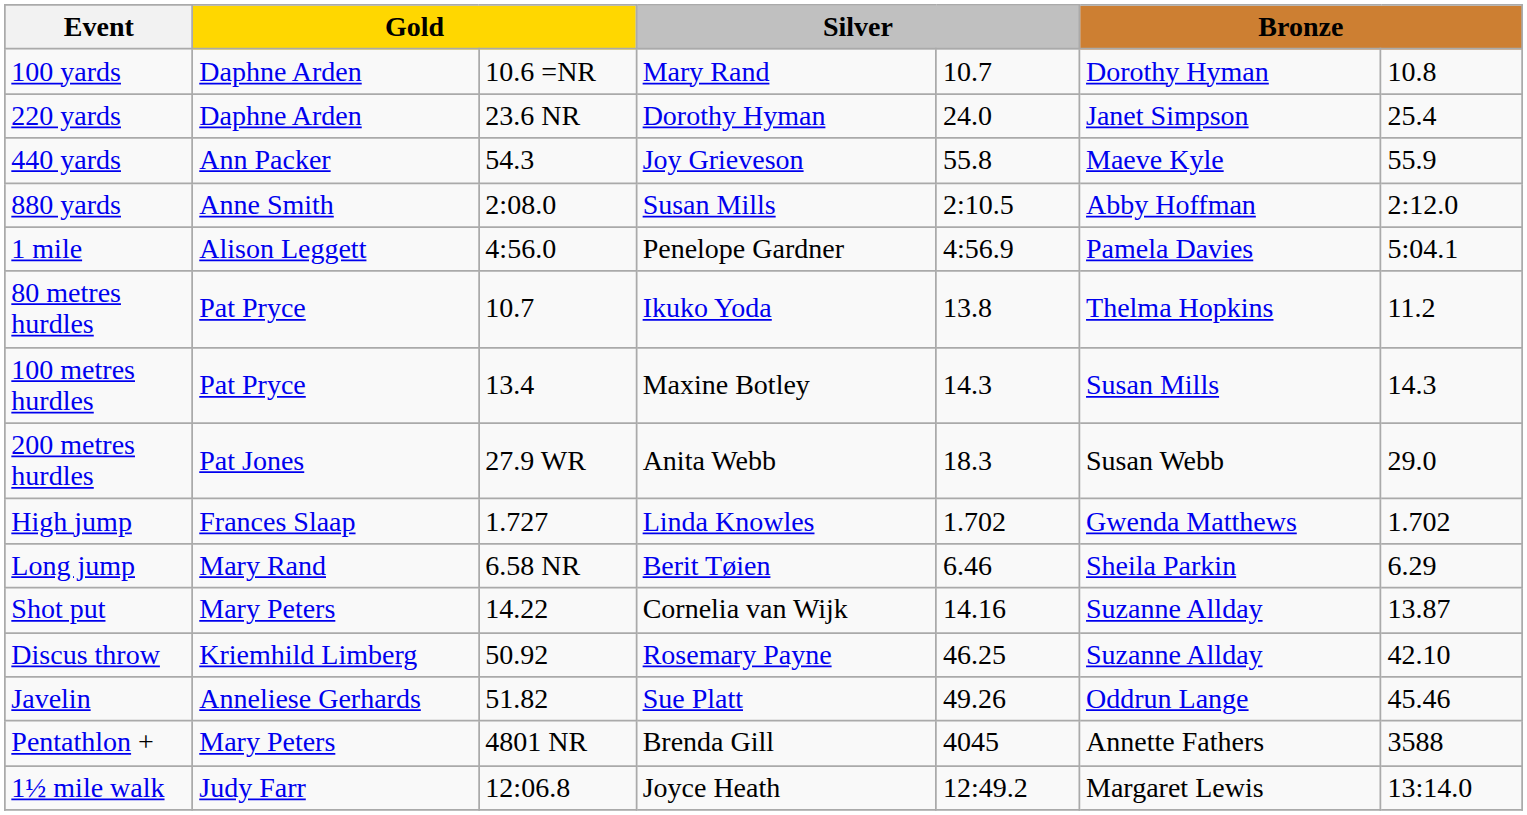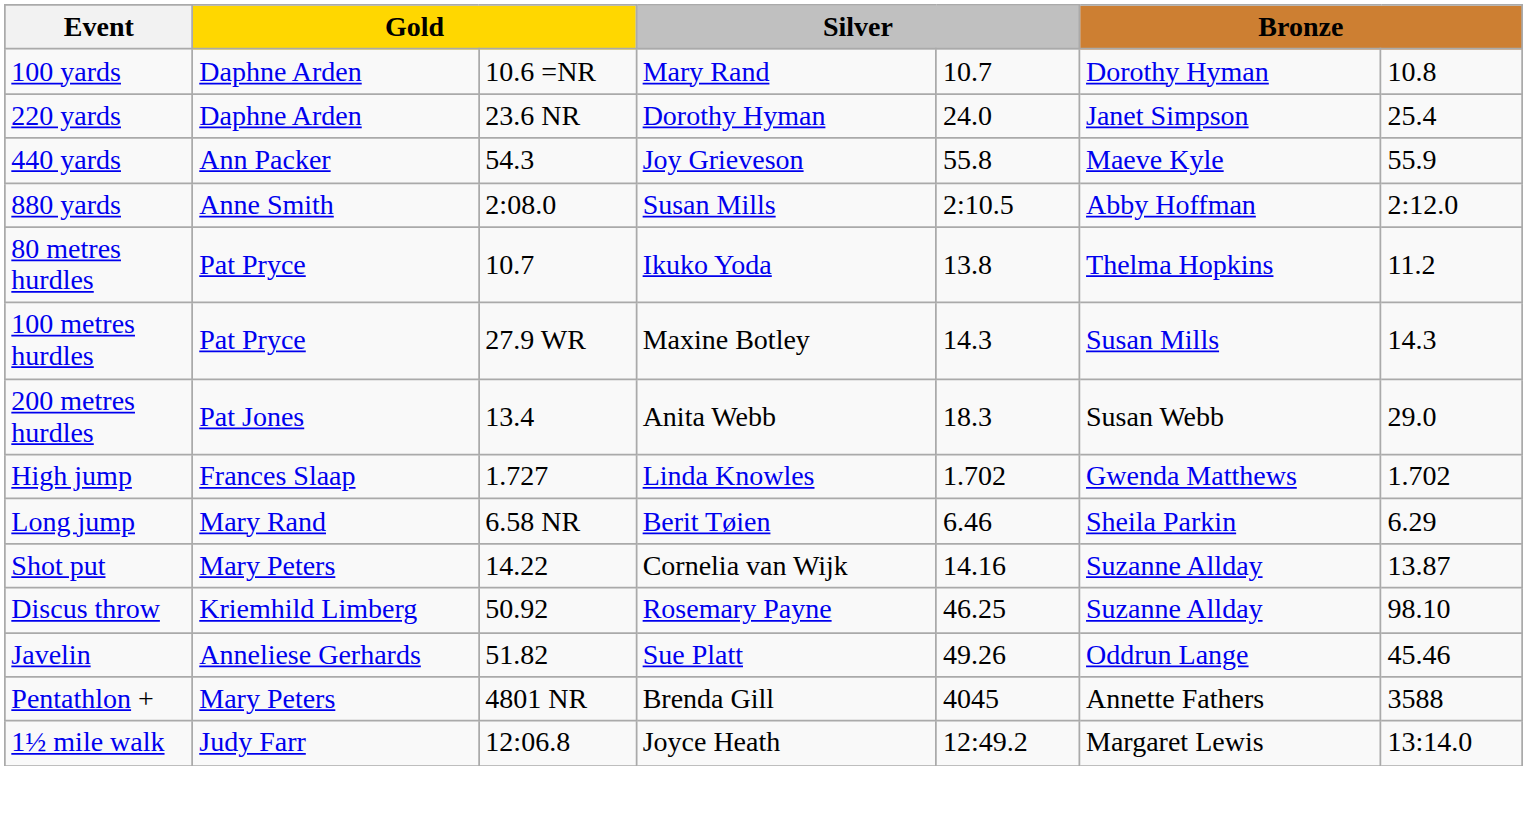- row: (47, 248)
(510, 384) 13.4 -> (536, 340) 27.9 WR
(536, 460) 27.9 WR -> (510, 416) 13.4
(1419, 654) 42.10 -> (1419, 609) 98.10
